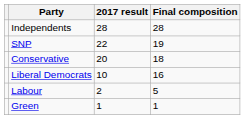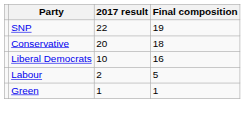- row: (41, 28)
